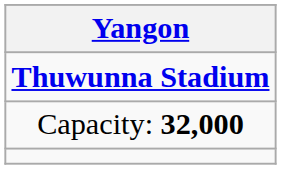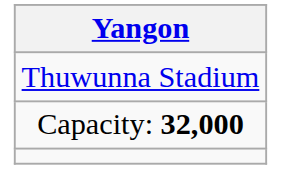(140, 76) bold -> (140, 76) normal
